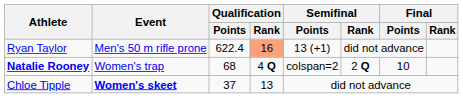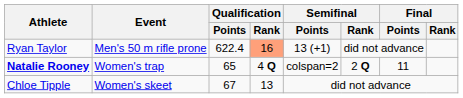(230, 67) 68 -> (230, 67) 65
(403, 67) 10 -> (403, 67) 11
(136, 85) bold -> (133, 85) normal
(230, 85) 37 -> (230, 85) 67
